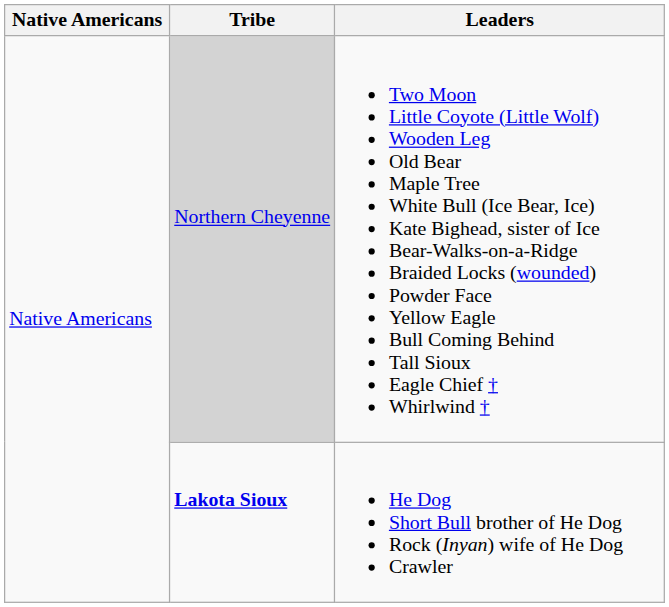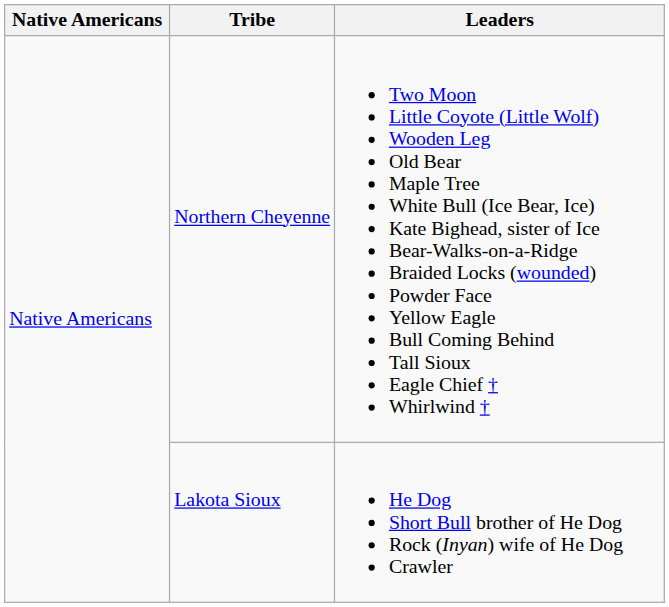(252, 238) lightgrey background -> (252, 238) no background
(231, 522) bold -> (227, 522) normal
